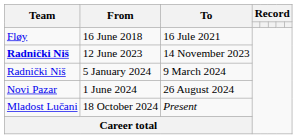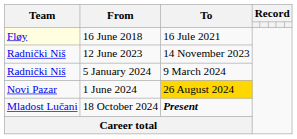(17, 36) no background -> (17, 36) lightyellow background
(38, 54) bold -> (36, 54) normal
(199, 89) no background -> (199, 89) gold background
(180, 107) normal -> (181, 107) bold
